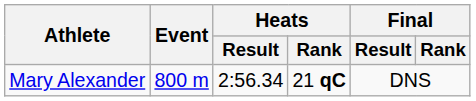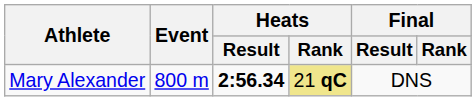(251, 81) normal -> (251, 81) bold
(319, 81) no background -> (320, 81) khaki background
